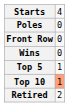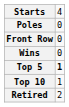(60, 67) normal -> (60, 67) bold
(60, 81) lightsalmon background -> (60, 81) no background
